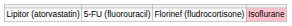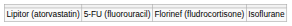(266, 15) pink background -> (266, 15) no background
